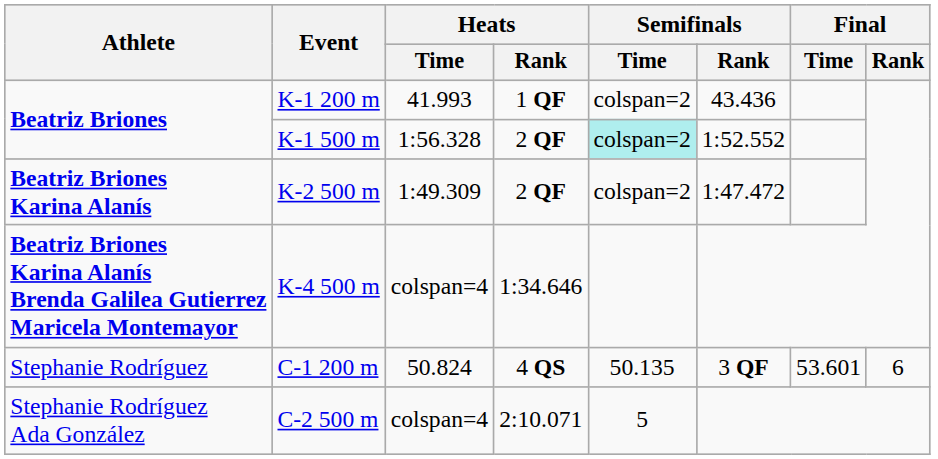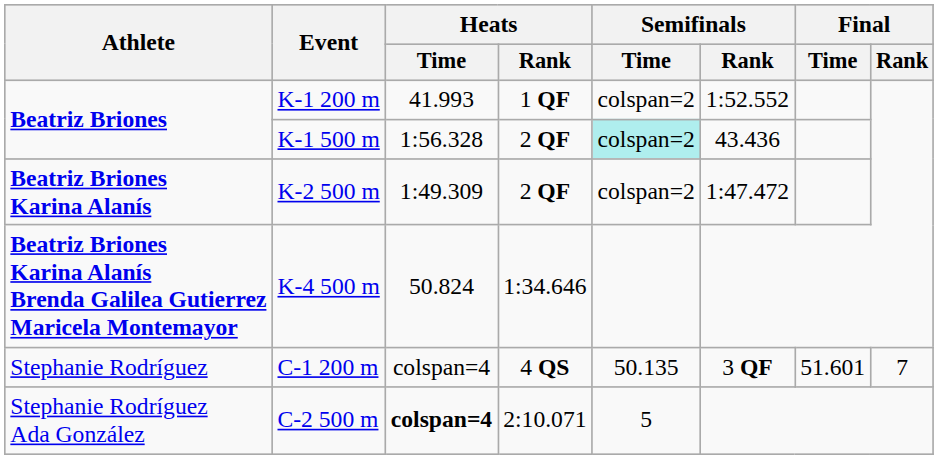(743, 100) 43.436 -> (748, 100) 1:52.552
(743, 139) 1:52.552 -> (747, 139) 43.436
(439, 286) colspan=4 -> (441, 286) 50.824
(439, 367) 50.824 -> (441, 367) colspan=4
(829, 367) 53.601 -> (833, 367) 51.601
(898, 367) 6 -> (902, 367) 7
(439, 420) normal -> (441, 420) bold
